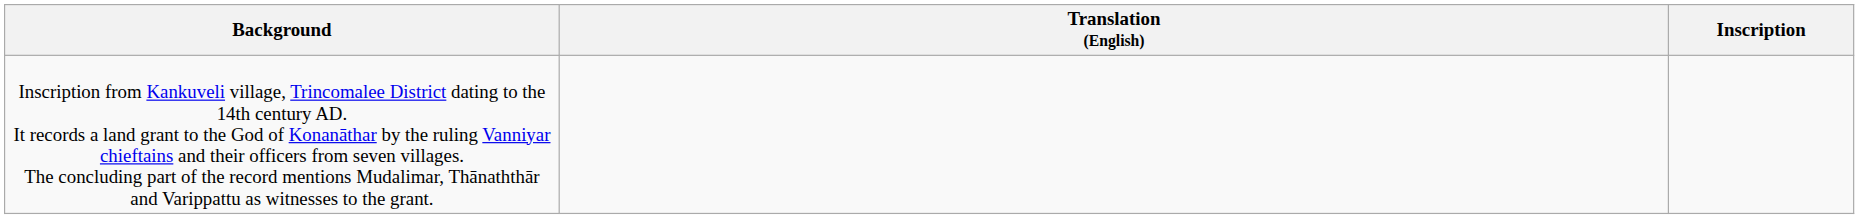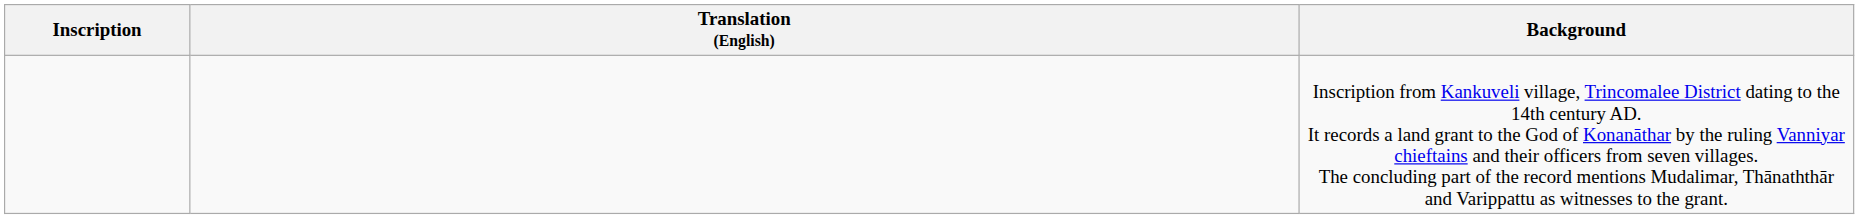columns swapped: (282, 30) <-> (1761, 30)
